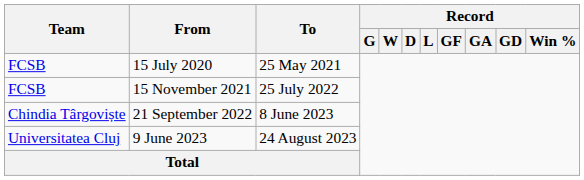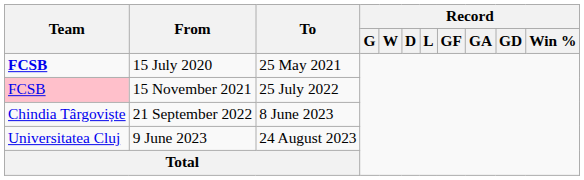(27, 65) normal -> (28, 65) bold
(27, 89) no background -> (27, 89) pink background
